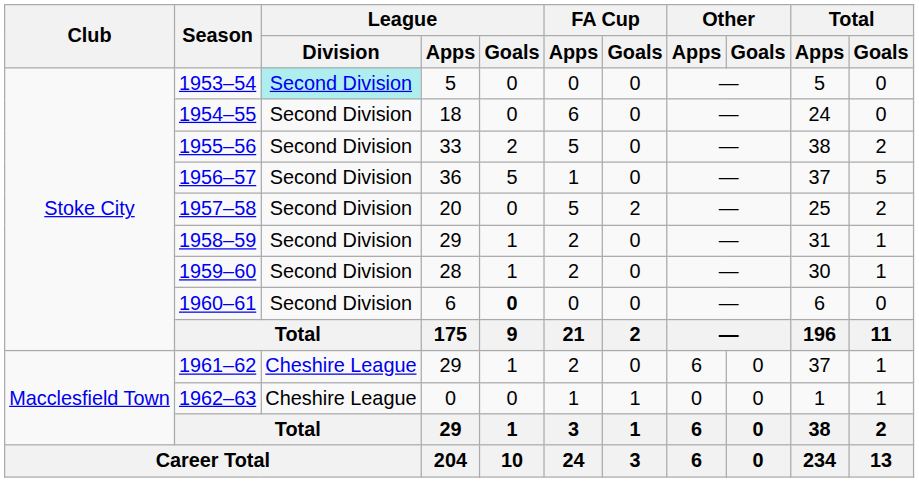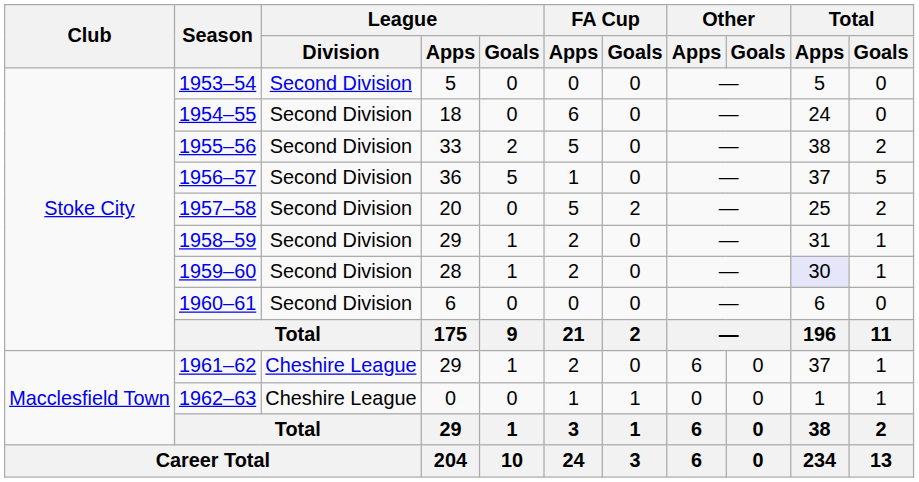(341, 83) paleturquoise background -> (341, 83) no background
(820, 271) no background -> (820, 271) lavender background
(512, 303) bold -> (512, 303) normal
